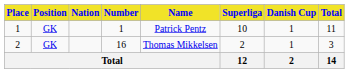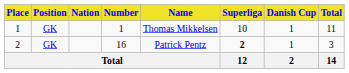(180, 28) Patrick Pentz -> (180, 28) Thomas Mikkelsen
(180, 44) Thomas Mikkelsen -> (180, 44) Patrick Pentz
(242, 44) normal -> (242, 44) bold
